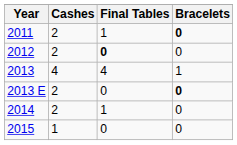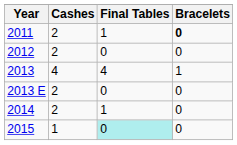(104, 52) bold -> (104, 52) normal
(179, 91) bold -> (179, 91) normal
(104, 129) no background -> (104, 129) paleturquoise background
